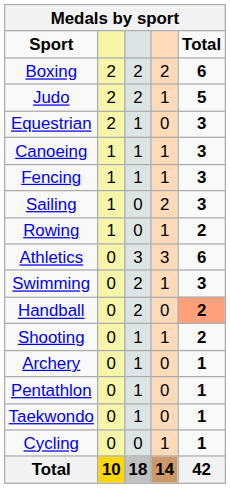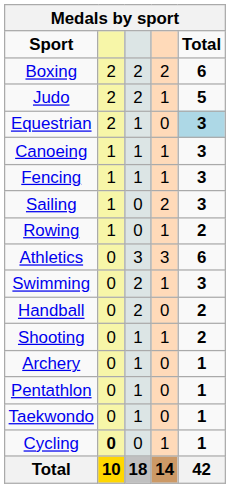(202, 124) no background -> (202, 124) lightblue background
(202, 310) lightsalmon background -> (202, 310) no background
(111, 443) normal -> (111, 443) bold
